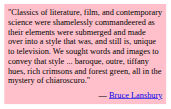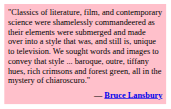(131, 95) normal -> (128, 95) bold
